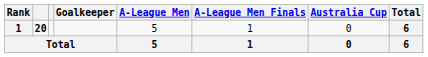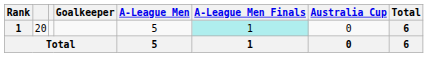(41, 28) bold -> (41, 28) normal
(250, 28) no background -> (250, 28) paleturquoise background
